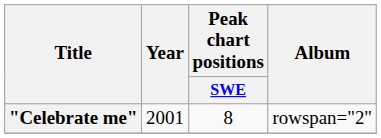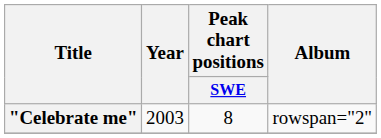(165, 118) 2001 -> (165, 118) 2003
